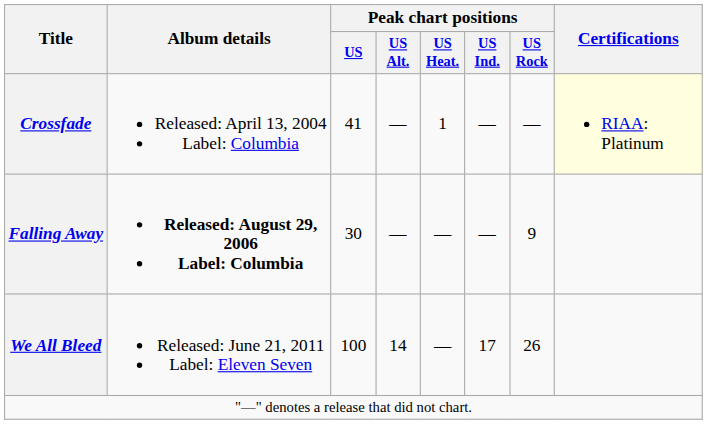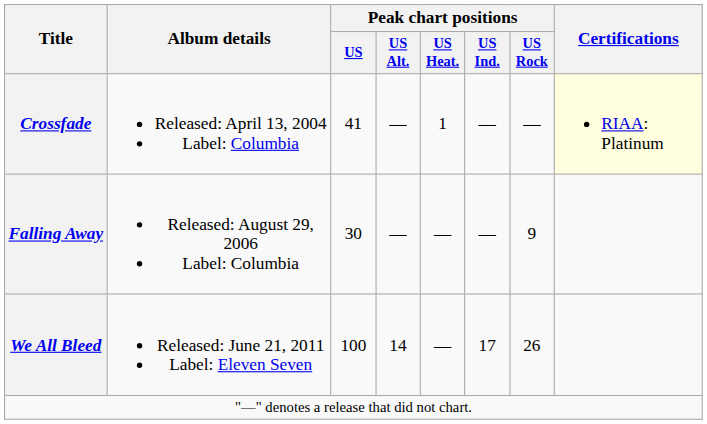(219, 244) bold -> (219, 244) normal
